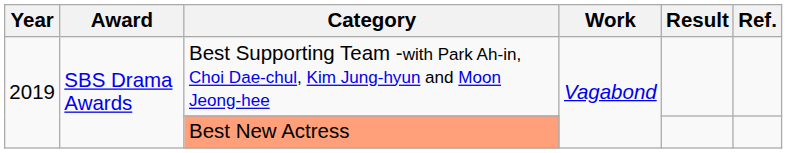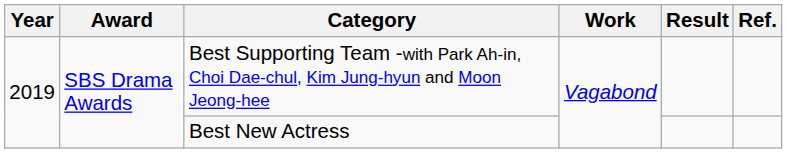(269, 131) lightsalmon background -> (269, 131) no background
